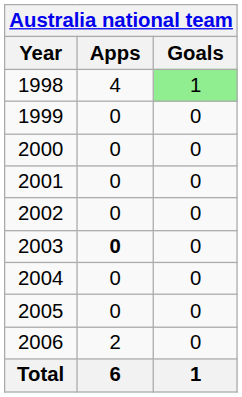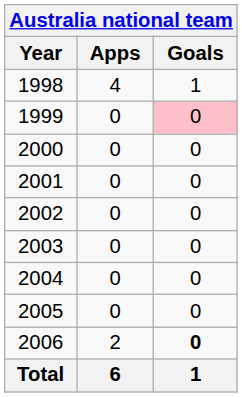(196, 85) lightgreen background -> (196, 85) no background
(196, 117) no background -> (196, 117) pink background
(115, 246) bold -> (115, 246) normal
(196, 342) normal -> (196, 342) bold
